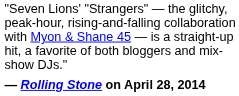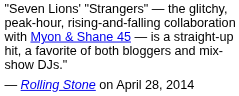(105, 85) bold -> (99, 85) normal
